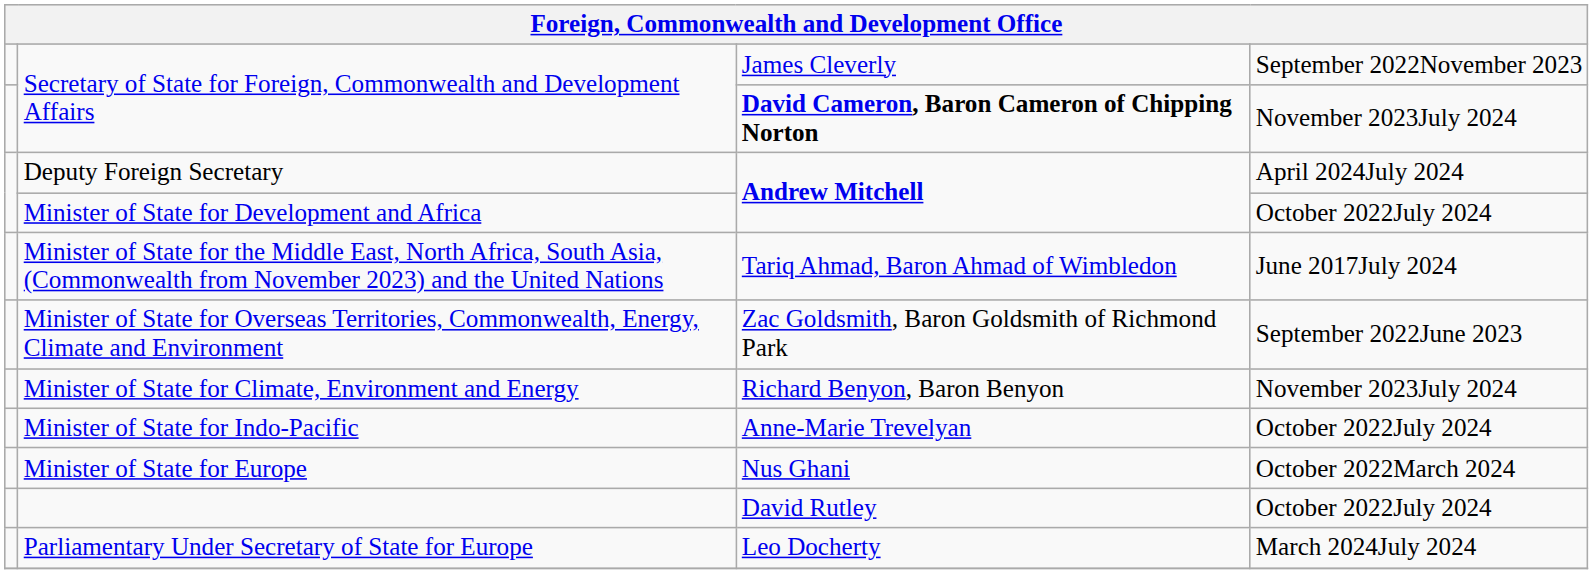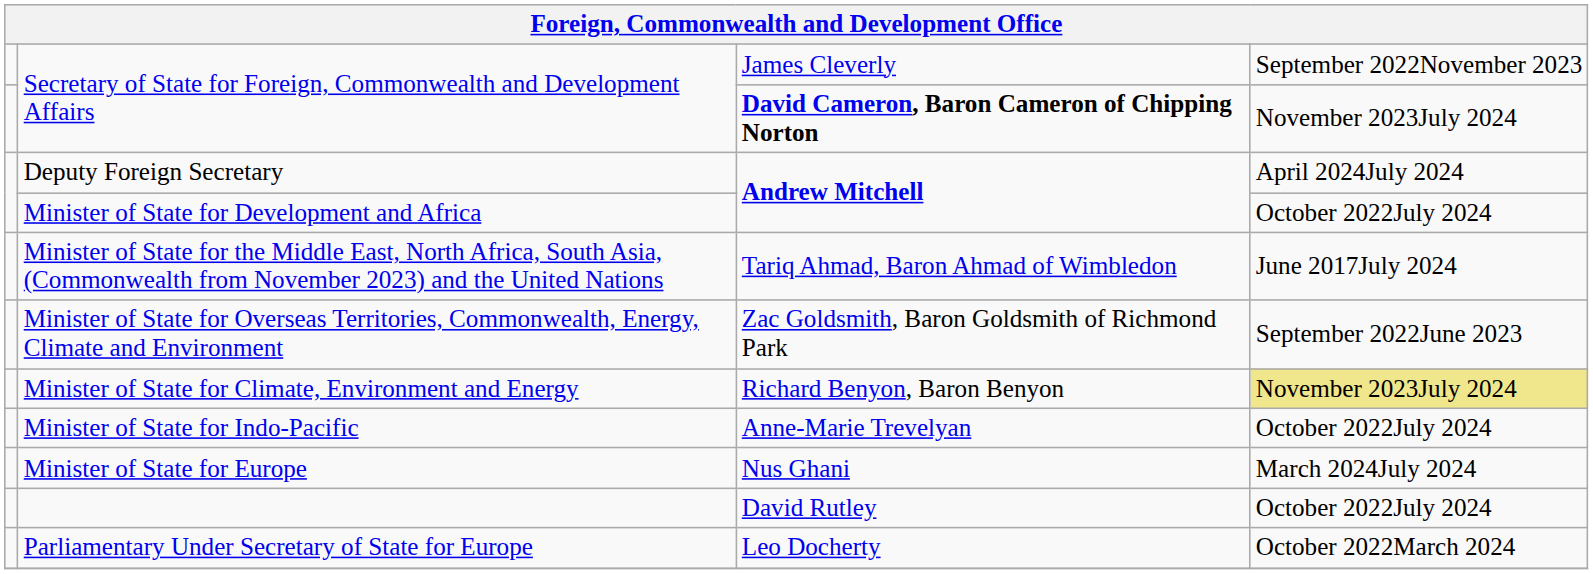(1386, 388) no background -> (1386, 388) khaki background
(1386, 467) October 2022March 2024 -> (1366, 467) March 2024July 2024
(1366, 547) March 2024July 2024 -> (1386, 547) October 2022March 2024
